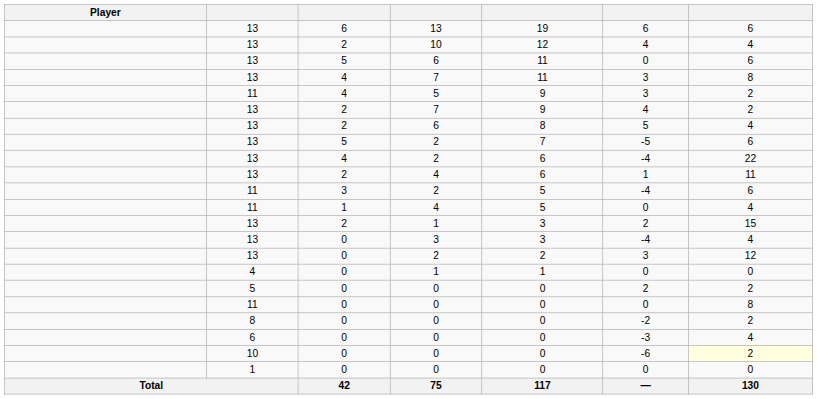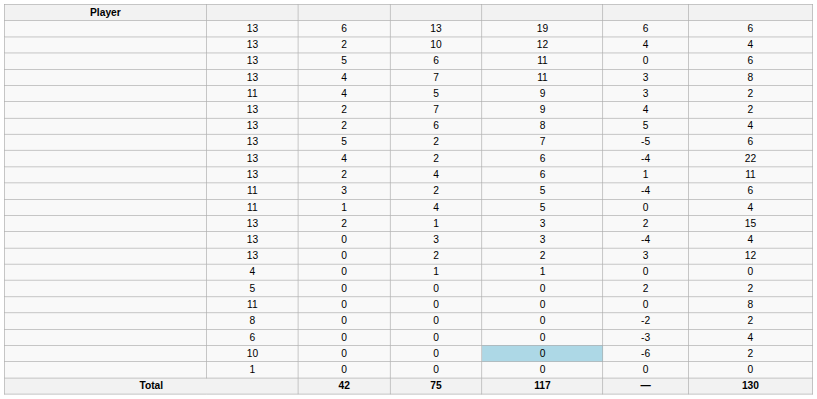(542, 353) no background -> (542, 353) lightblue background
(750, 353) lightyellow background -> (750, 353) no background
